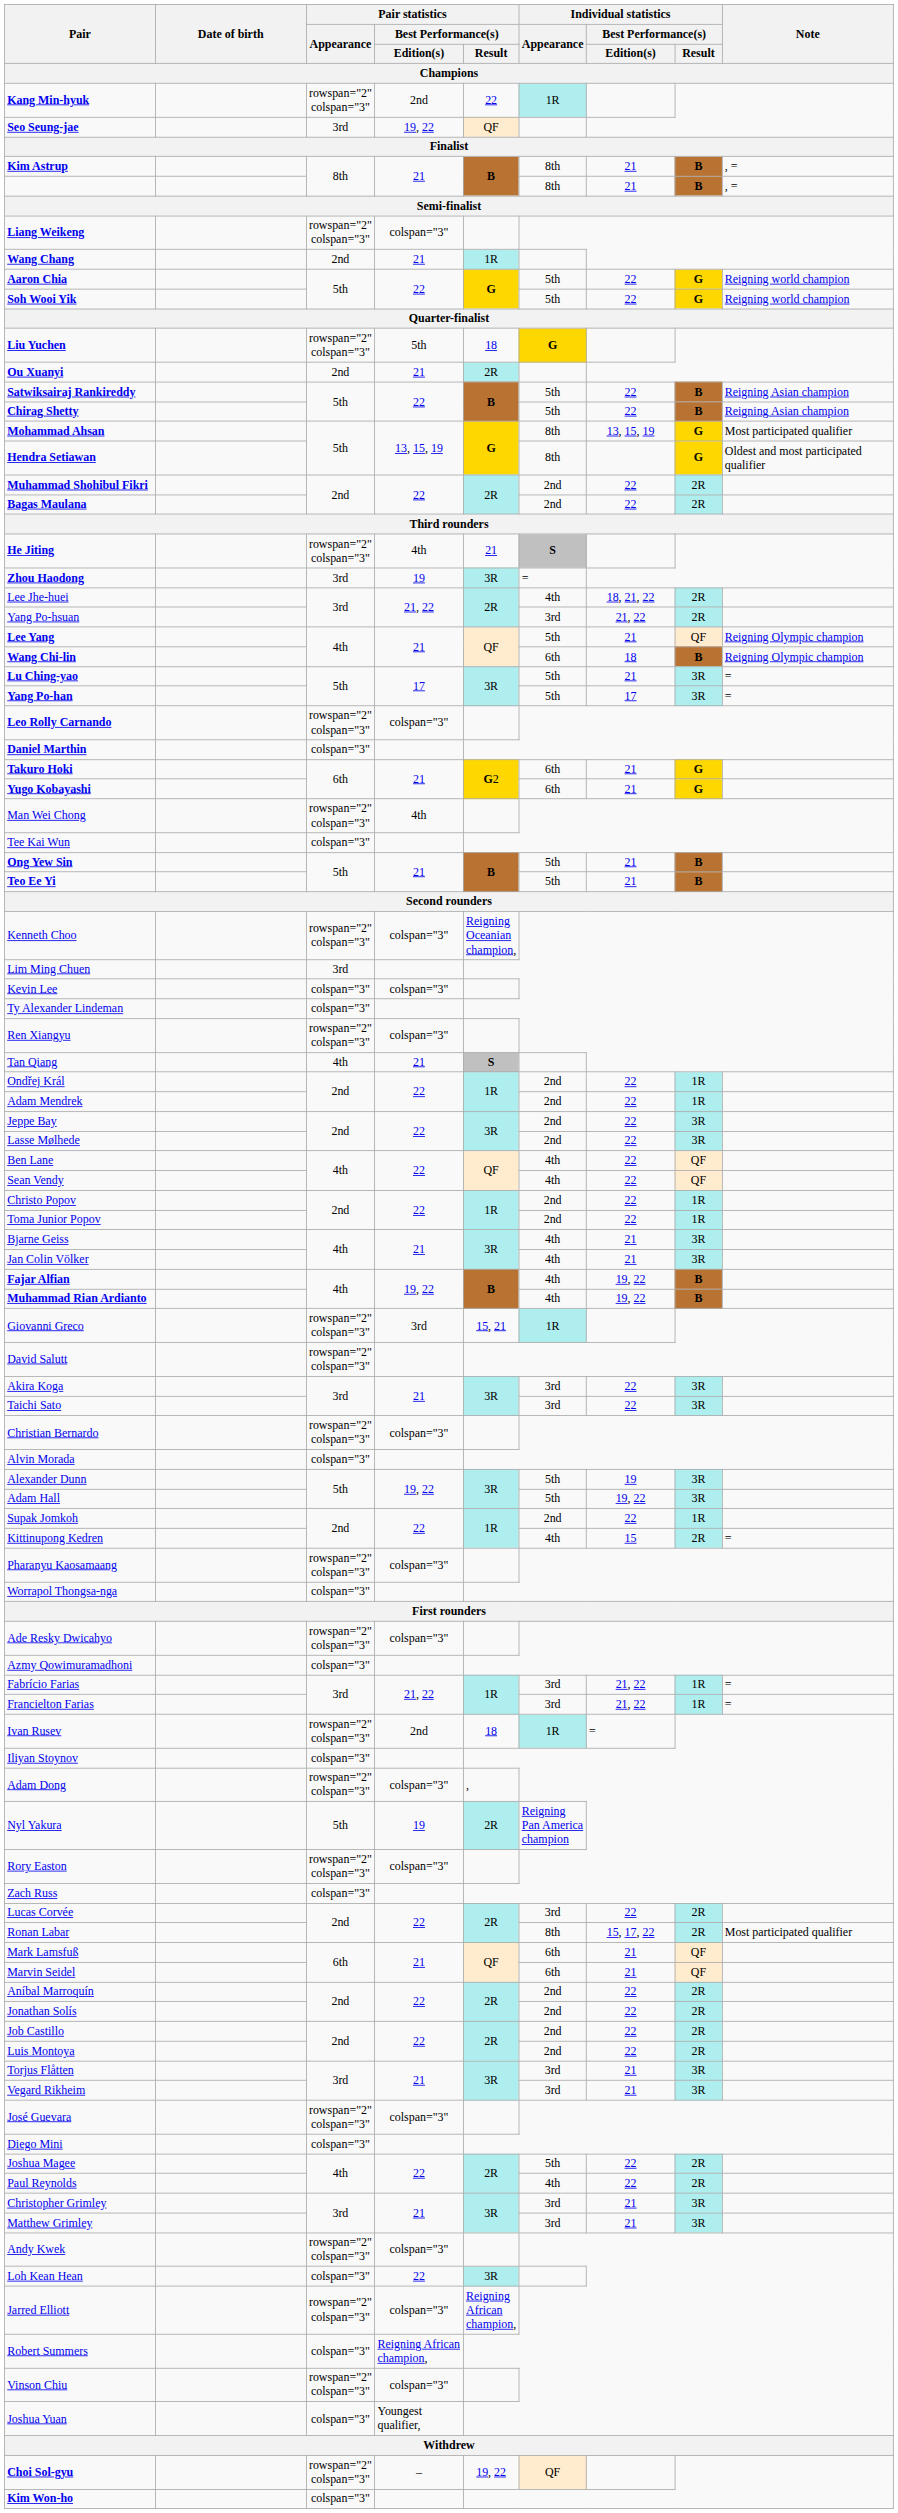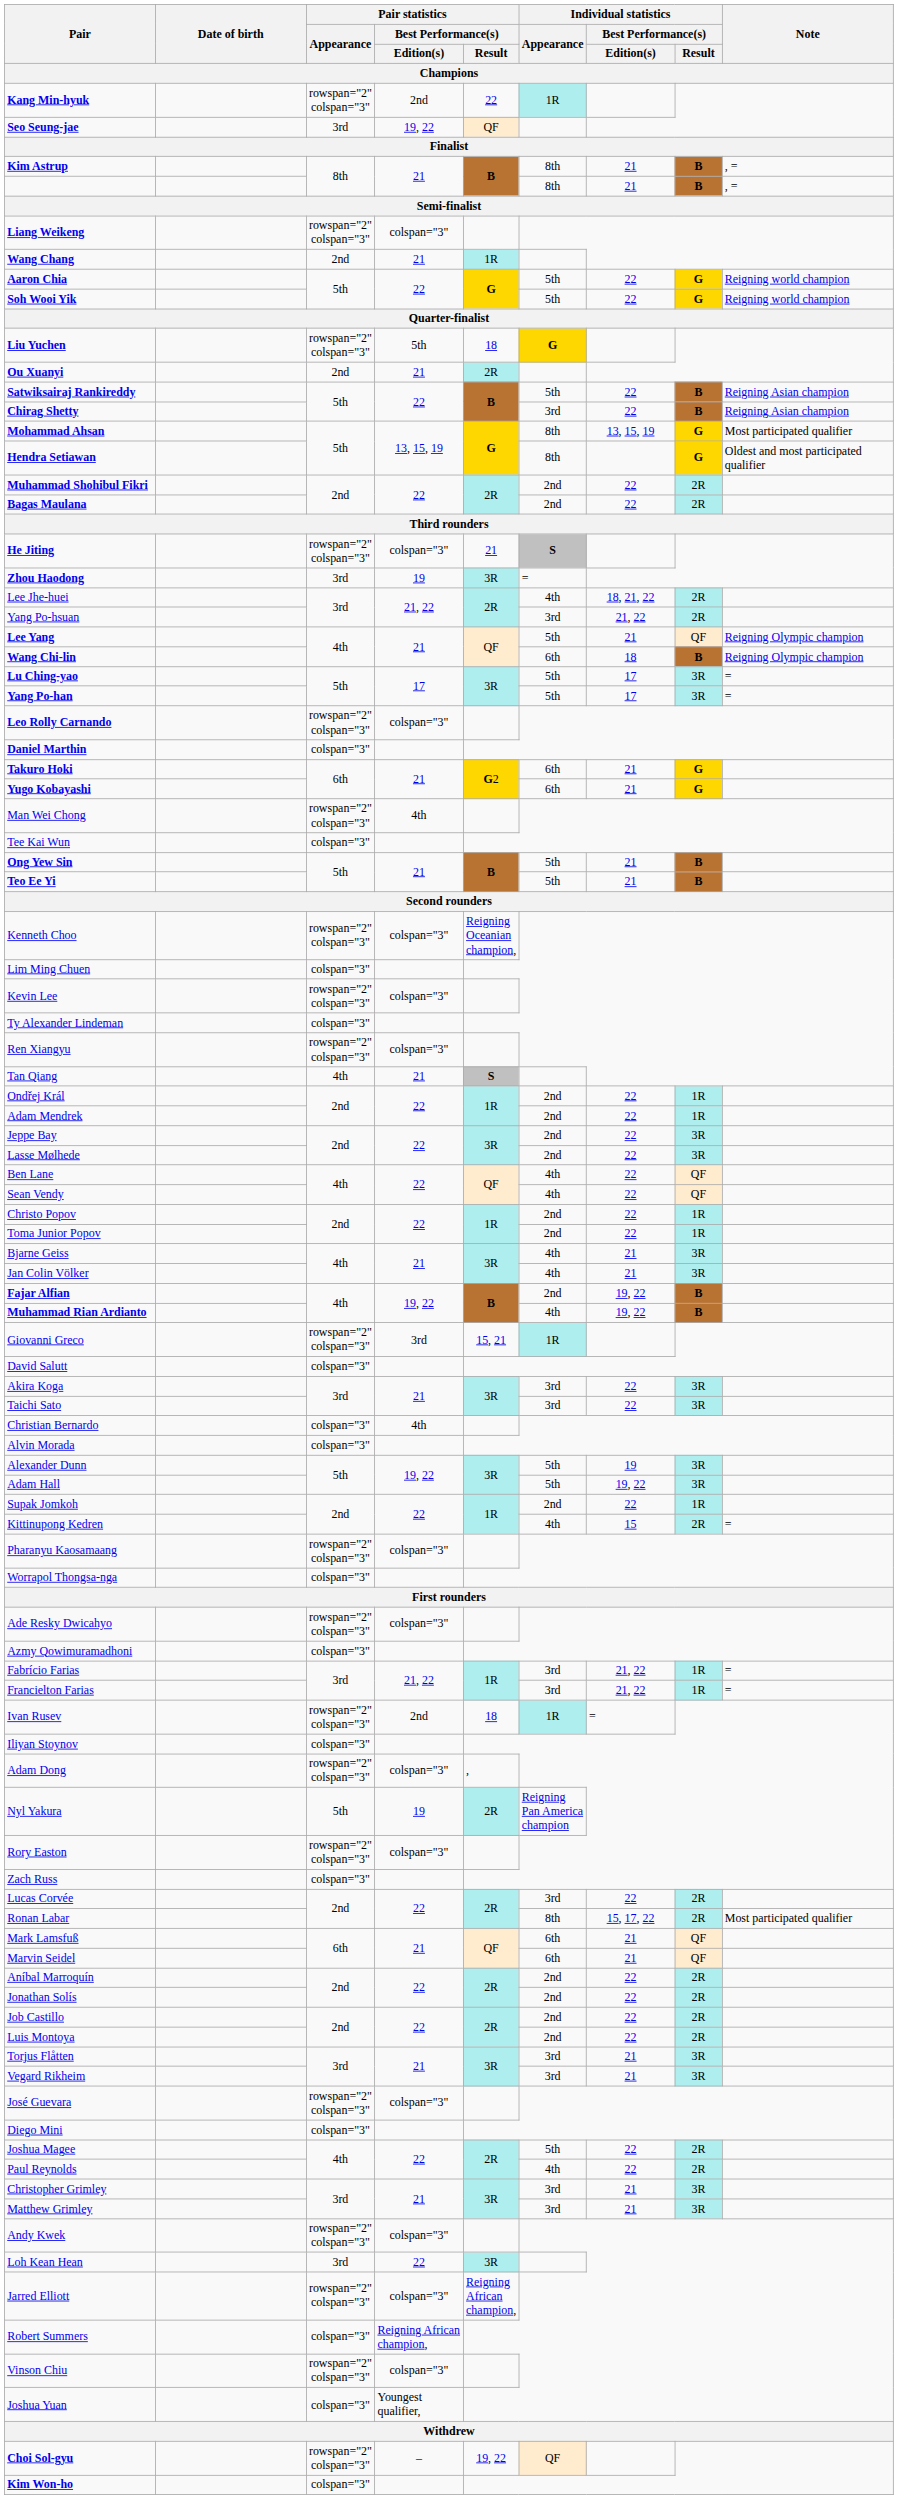(553, 411) 5th -> (553, 411) 3rd
(419, 551) 4th -> (419, 551) colspan="3"
(631, 676) 21 -> (631, 676) 17
(340, 969) 3rd -> (340, 969) colspan="3"
(340, 989) colspan="3" -> (340, 996) rowspan="2" colspan="3"
(553, 1279) 4th -> (553, 1293) 2nd
(340, 1359) rowspan="2" colspan="3" -> (340, 1366) colspan="3"
(340, 1433) rowspan="2" colspan="3" -> (340, 1425) colspan="3"
(419, 1433) colspan="3" -> (419, 1425) 4th
(340, 2276) colspan="3" -> (340, 2262) 3rd
